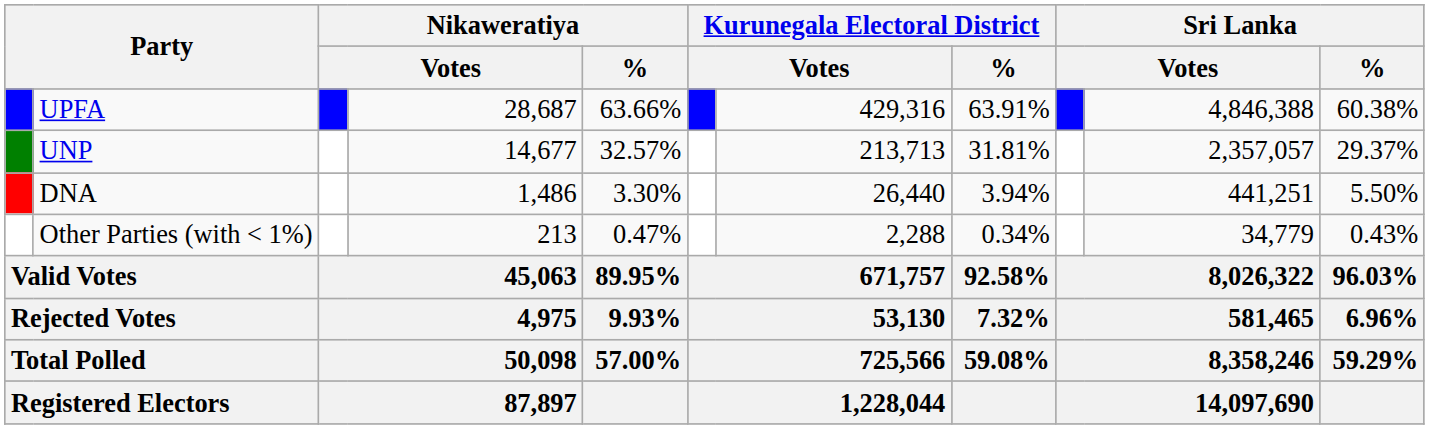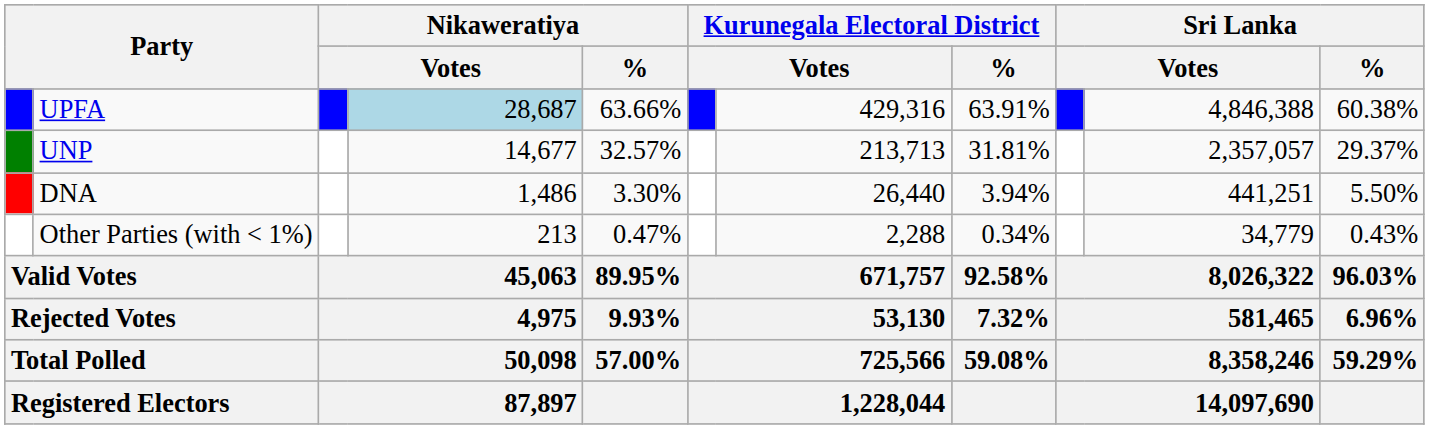(540, 109) no background -> (540, 109) lightblue background
